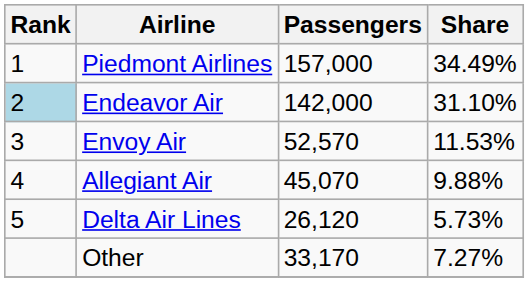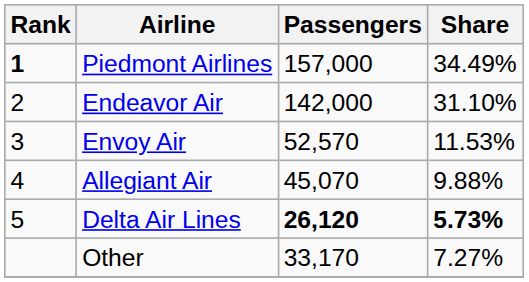(17, 63) normal -> (17, 63) bold
(17, 102) lightblue background -> (17, 102) no background
(321, 219) normal -> (321, 219) bold
(468, 219) normal -> (468, 219) bold
